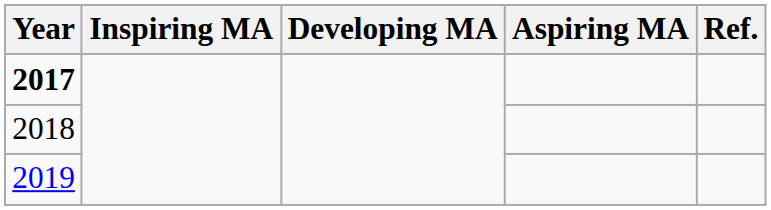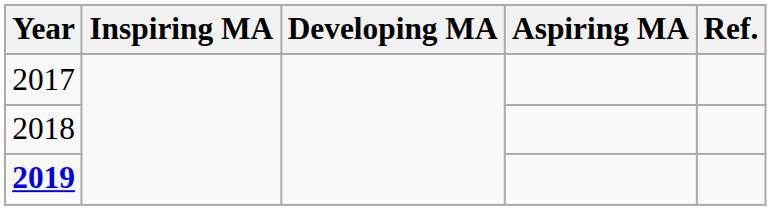(44, 79) bold -> (44, 79) normal
(44, 178) normal -> (44, 178) bold
